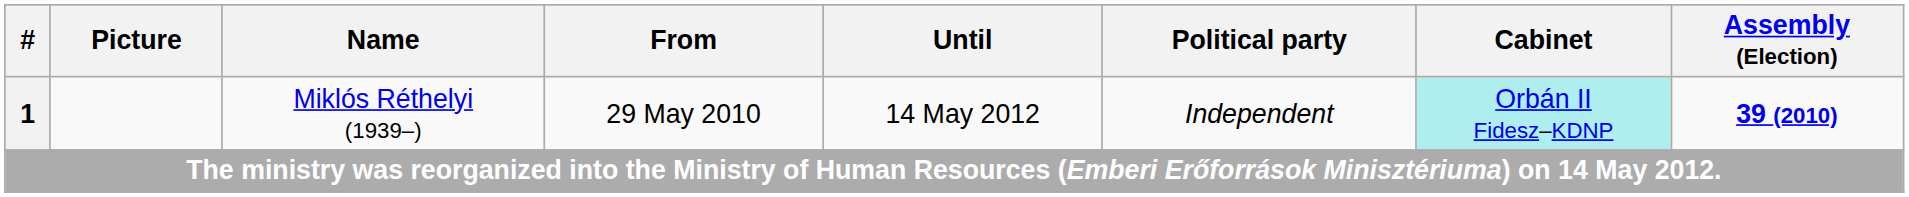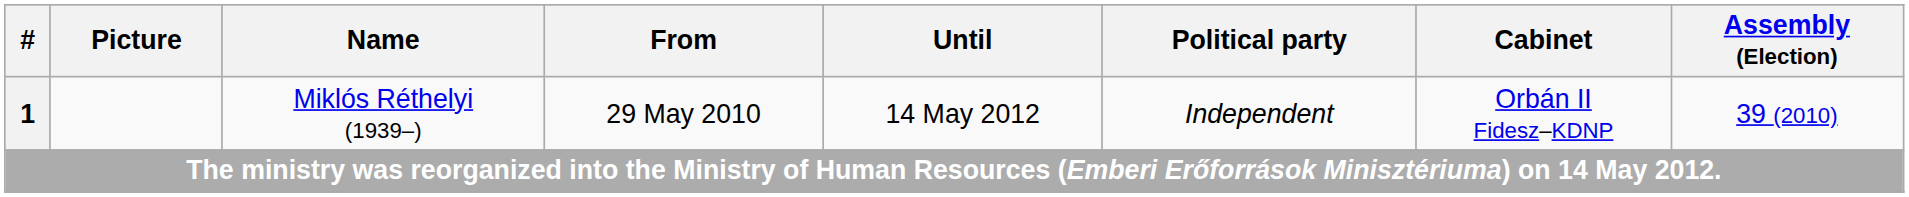(1544, 113) paleturquoise background -> (1544, 113) no background
(1787, 113) bold -> (1787, 113) normal
